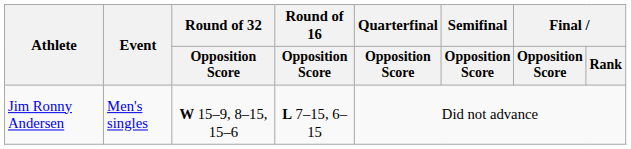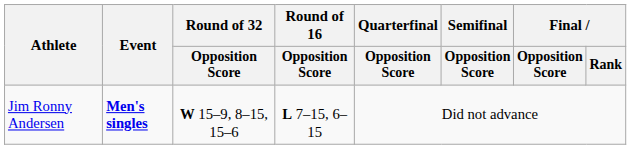(127, 115) normal -> (127, 115) bold
